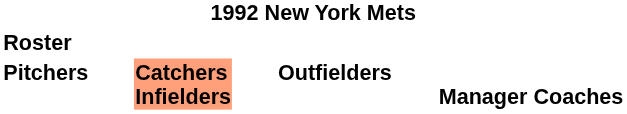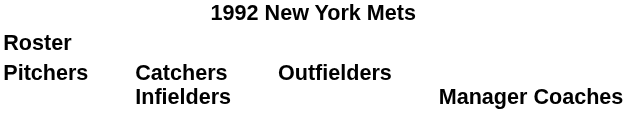(183, 84) lightsalmon background -> (183, 84) no background
